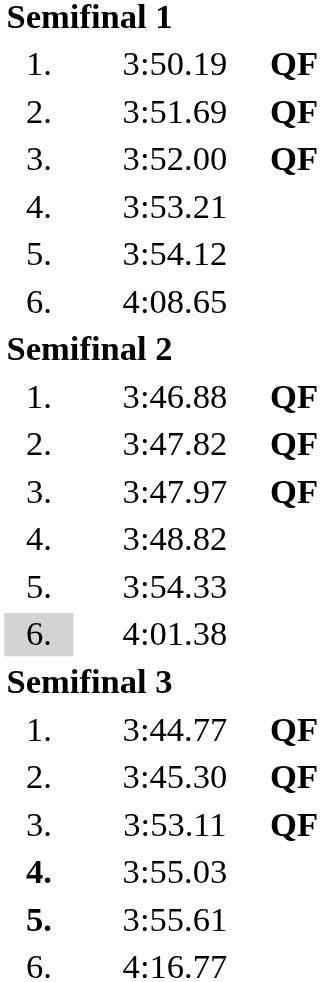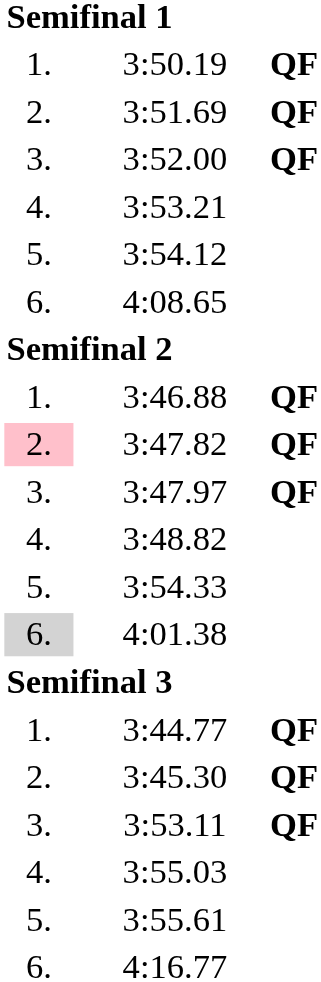(39, 444) no background -> (39, 444) pink background
(39, 871) bold -> (39, 871) normal
(39, 919) bold -> (39, 919) normal
